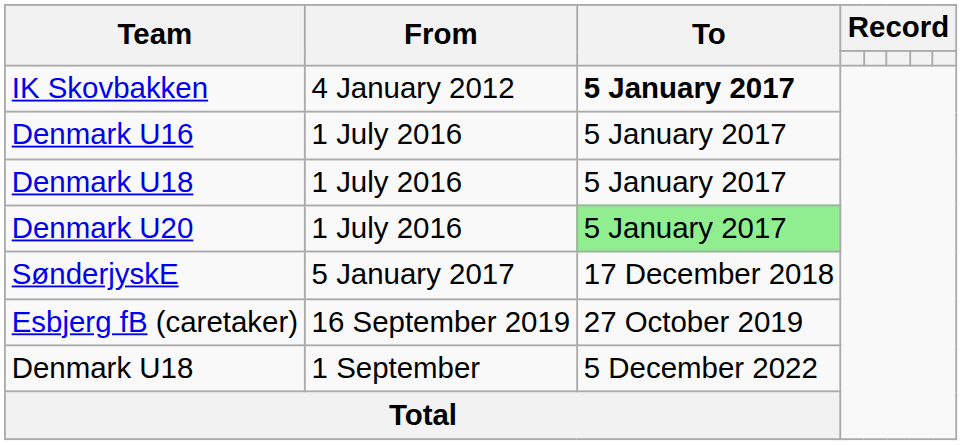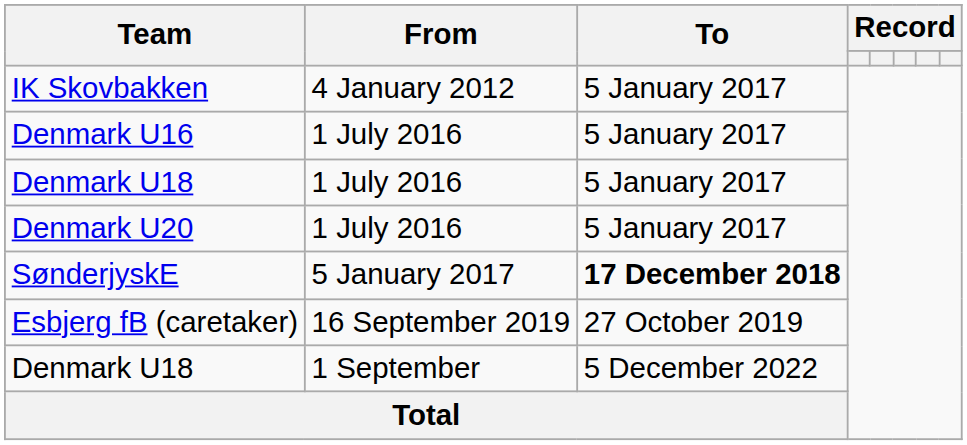(689, 88) bold -> (685, 88) normal
(685, 228) lightgreen background -> (685, 228) no background
(709, 274) normal -> (712, 274) bold
